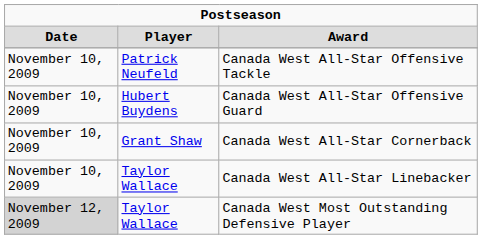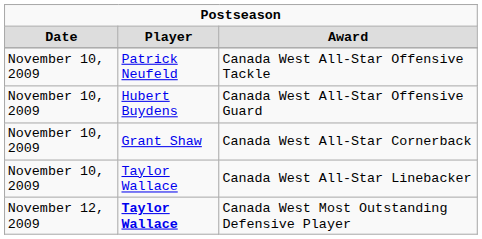(56, 216) lightgrey background -> (56, 216) no background
(150, 216) normal -> (150, 216) bold
